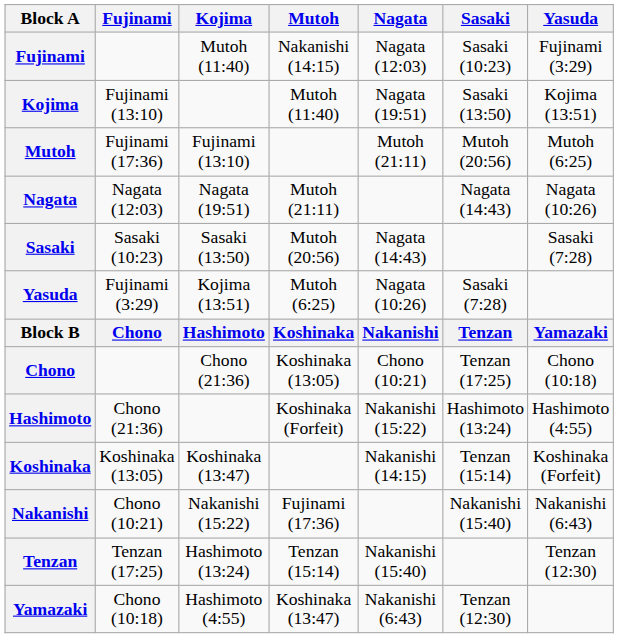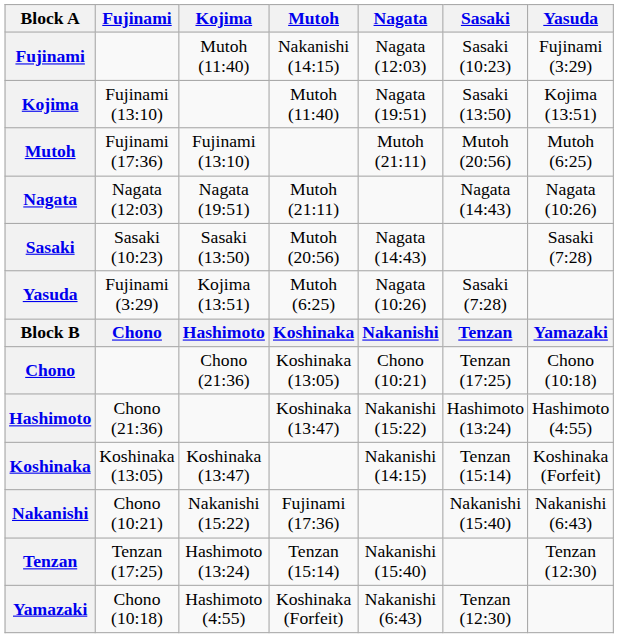(314, 418) Koshinaka (Forfeit) -> (314, 418) Koshinaka (13:47)
(314, 609) Koshinaka (13:47) -> (314, 609) Koshinaka (Forfeit)
